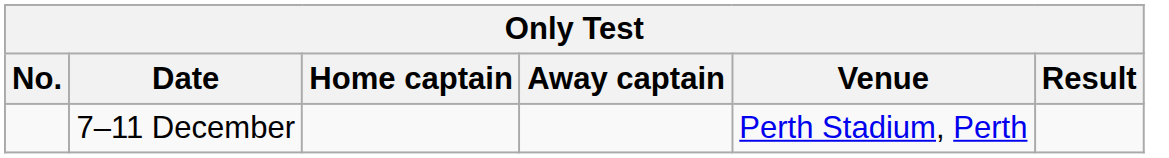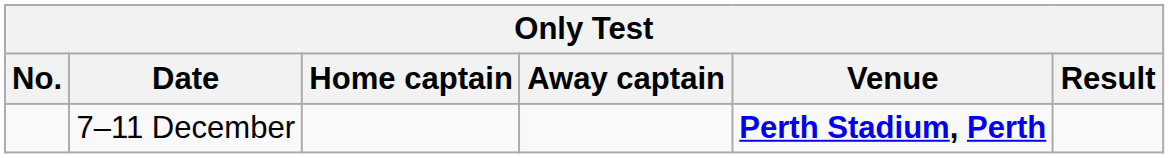(883, 127) normal -> (893, 127) bold
